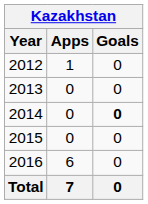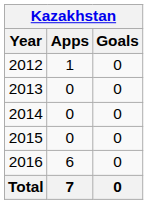(117, 114) bold -> (117, 114) normal
